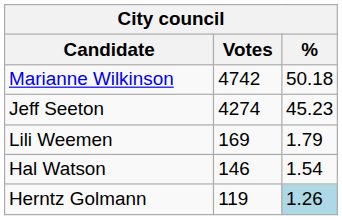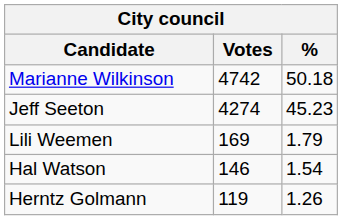(304, 199) lightblue background -> (304, 199) no background
